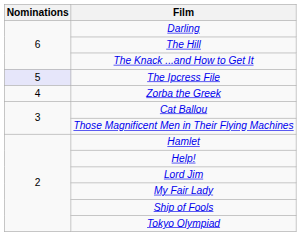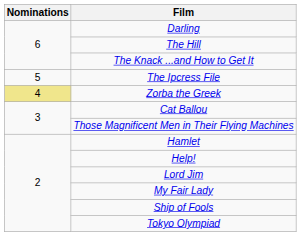(38, 77) lavender background -> (38, 77) no background
(38, 93) no background -> (38, 93) khaki background
